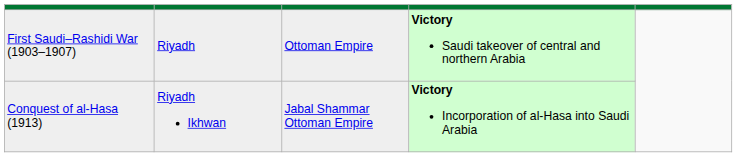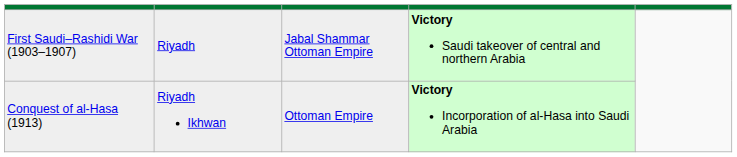(329, 45) Ottoman Empire -> (329, 45) Jabal Shammar Ottoman Empire
(329, 116) Jabal Shammar Ottoman Empire -> (329, 116) Ottoman Empire
